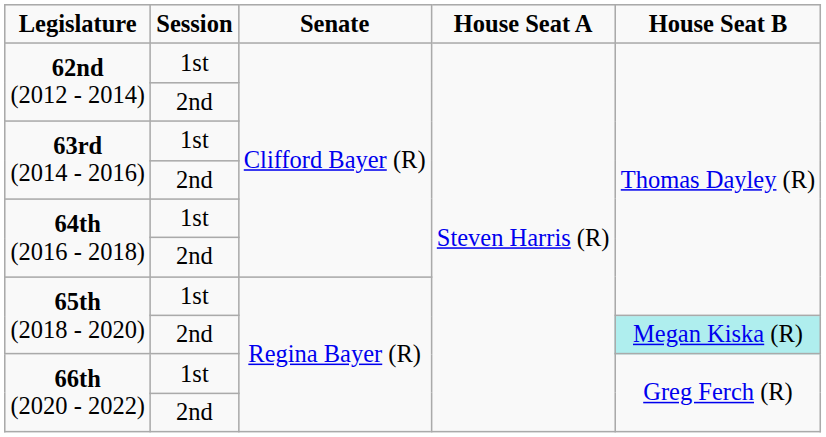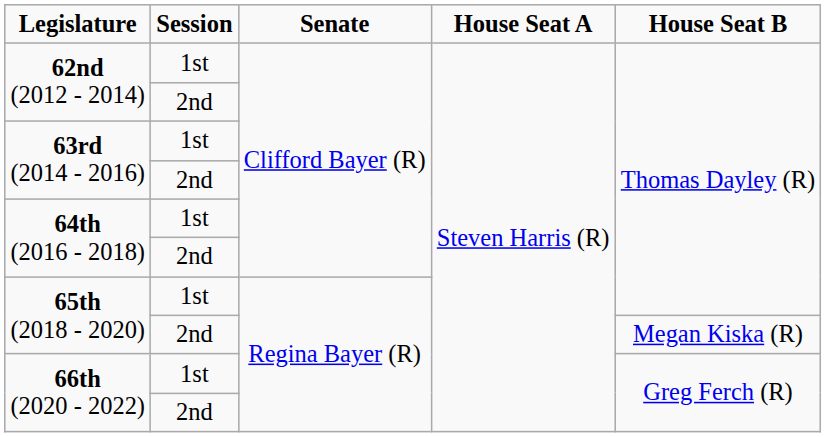(718, 334) paleturquoise background -> (718, 334) no background
